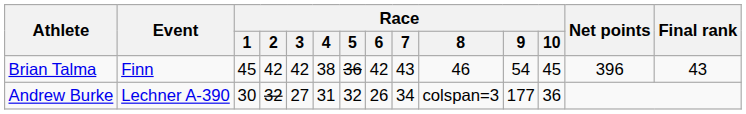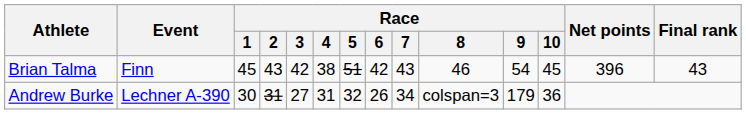(273, 69) 42 -> (273, 69) 43
(353, 69) 36 -> (353, 69) 51
(273, 96) 32 -> (273, 96) 31
(521, 96) 177 -> (521, 96) 179
